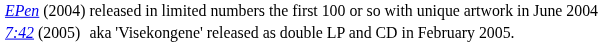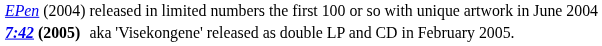(43, 32) normal -> (43, 32) bold
